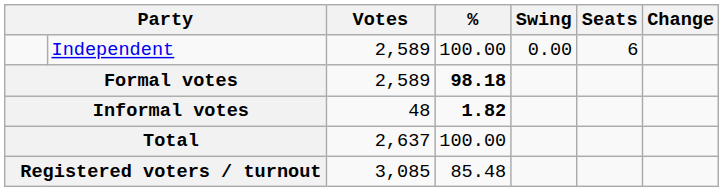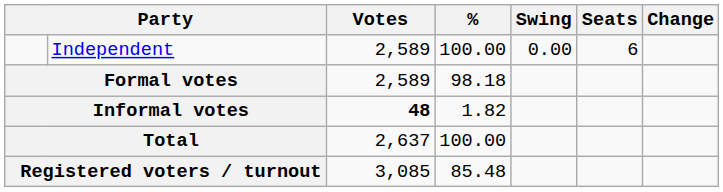(478, 80) bold -> (478, 80) normal
(419, 111) normal -> (419, 111) bold
(484, 111) bold -> (484, 111) normal
